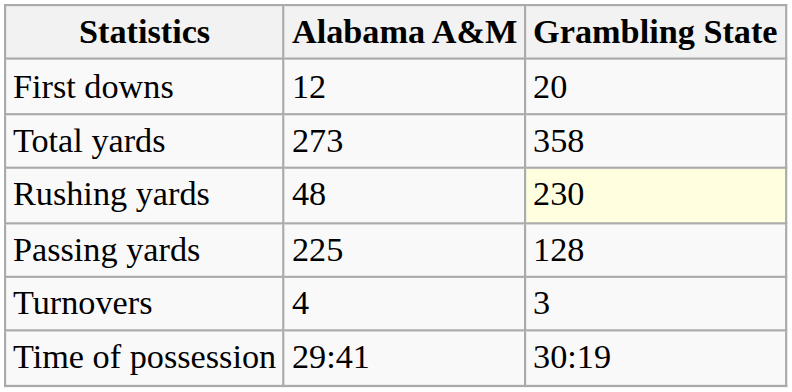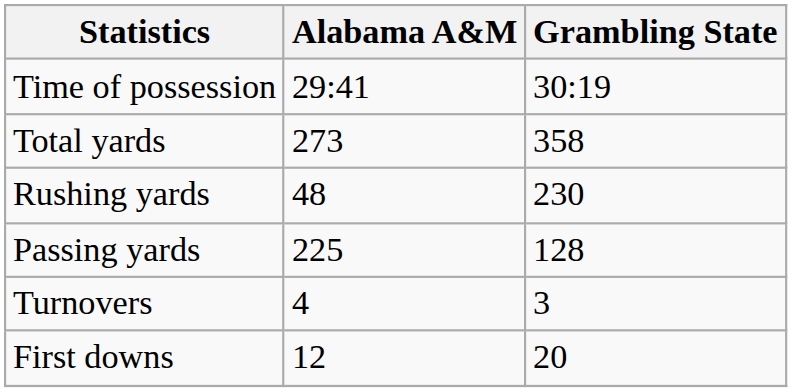rows swapped: (93, 85) <-> (145, 357)
(559, 194) lightyellow background -> (559, 194) no background
